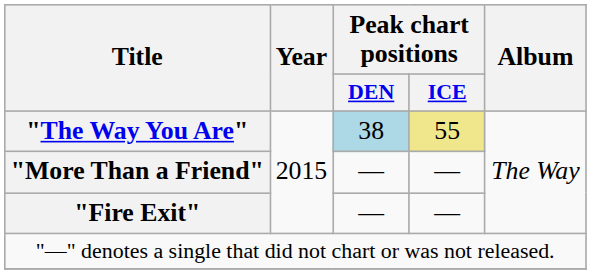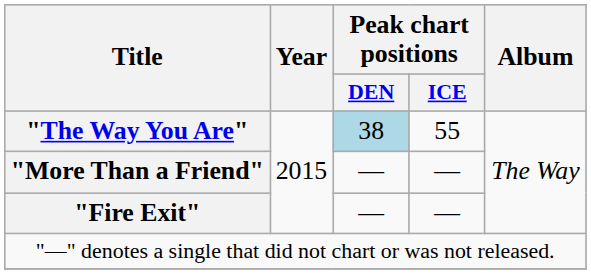(447, 130) khaki background -> (447, 130) no background
